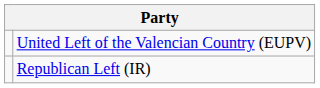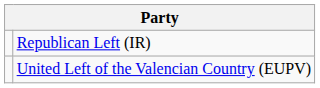rows swapped: (164, 42) <-> (84, 68)
